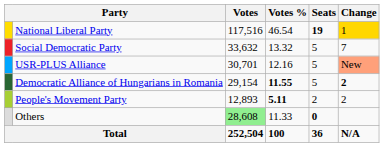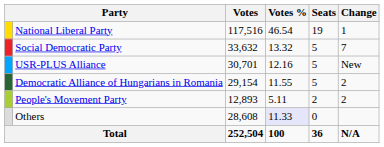(317, 30) bold -> (317, 30) normal
(344, 30) gold background -> (344, 30) no background
(351, 64) lightsalmon background -> (351, 64) no background
(280, 82) bold -> (280, 82) normal
(344, 82) bold -> (344, 82) normal
(277, 99) bold -> (278, 99) normal
(243, 116) lightgreen background -> (243, 116) no background
(280, 116) no background -> (280, 116) lavender background
(315, 116) bold -> (315, 116) normal
